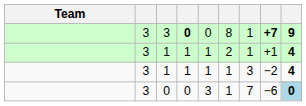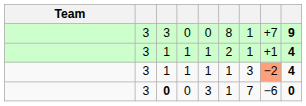(187, 33) bold -> (187, 33) normal
(271, 33) bold -> (271, 33) normal
(271, 71) no background -> (271, 71) lightsalmon background
(167, 91) normal -> (167, 91) bold
(291, 91) lightblue background -> (291, 91) no background
